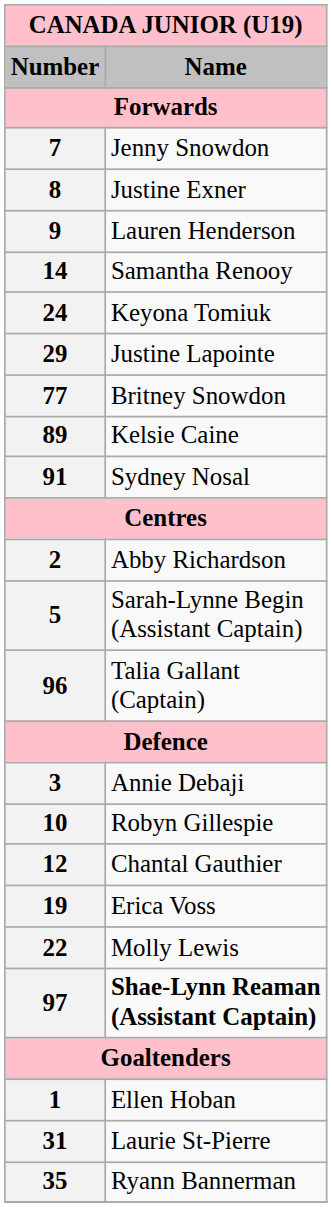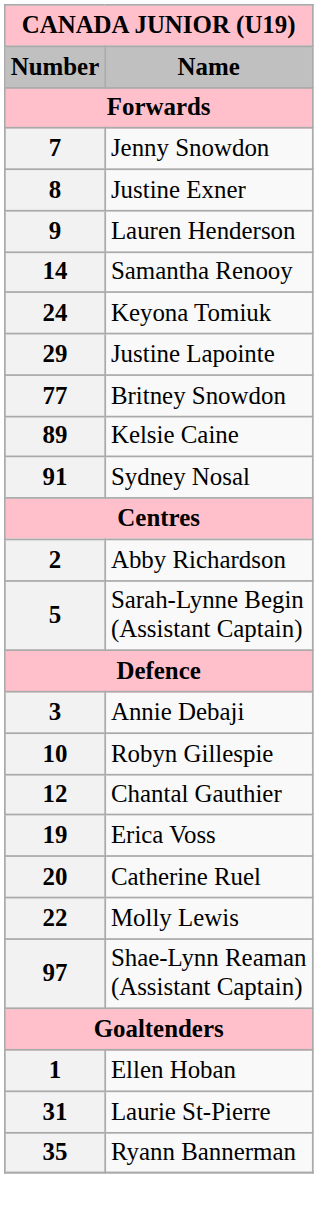- row: (55, 685)
+ row: (55, 876)
(216, 1002) bold -> (209, 973) normal
